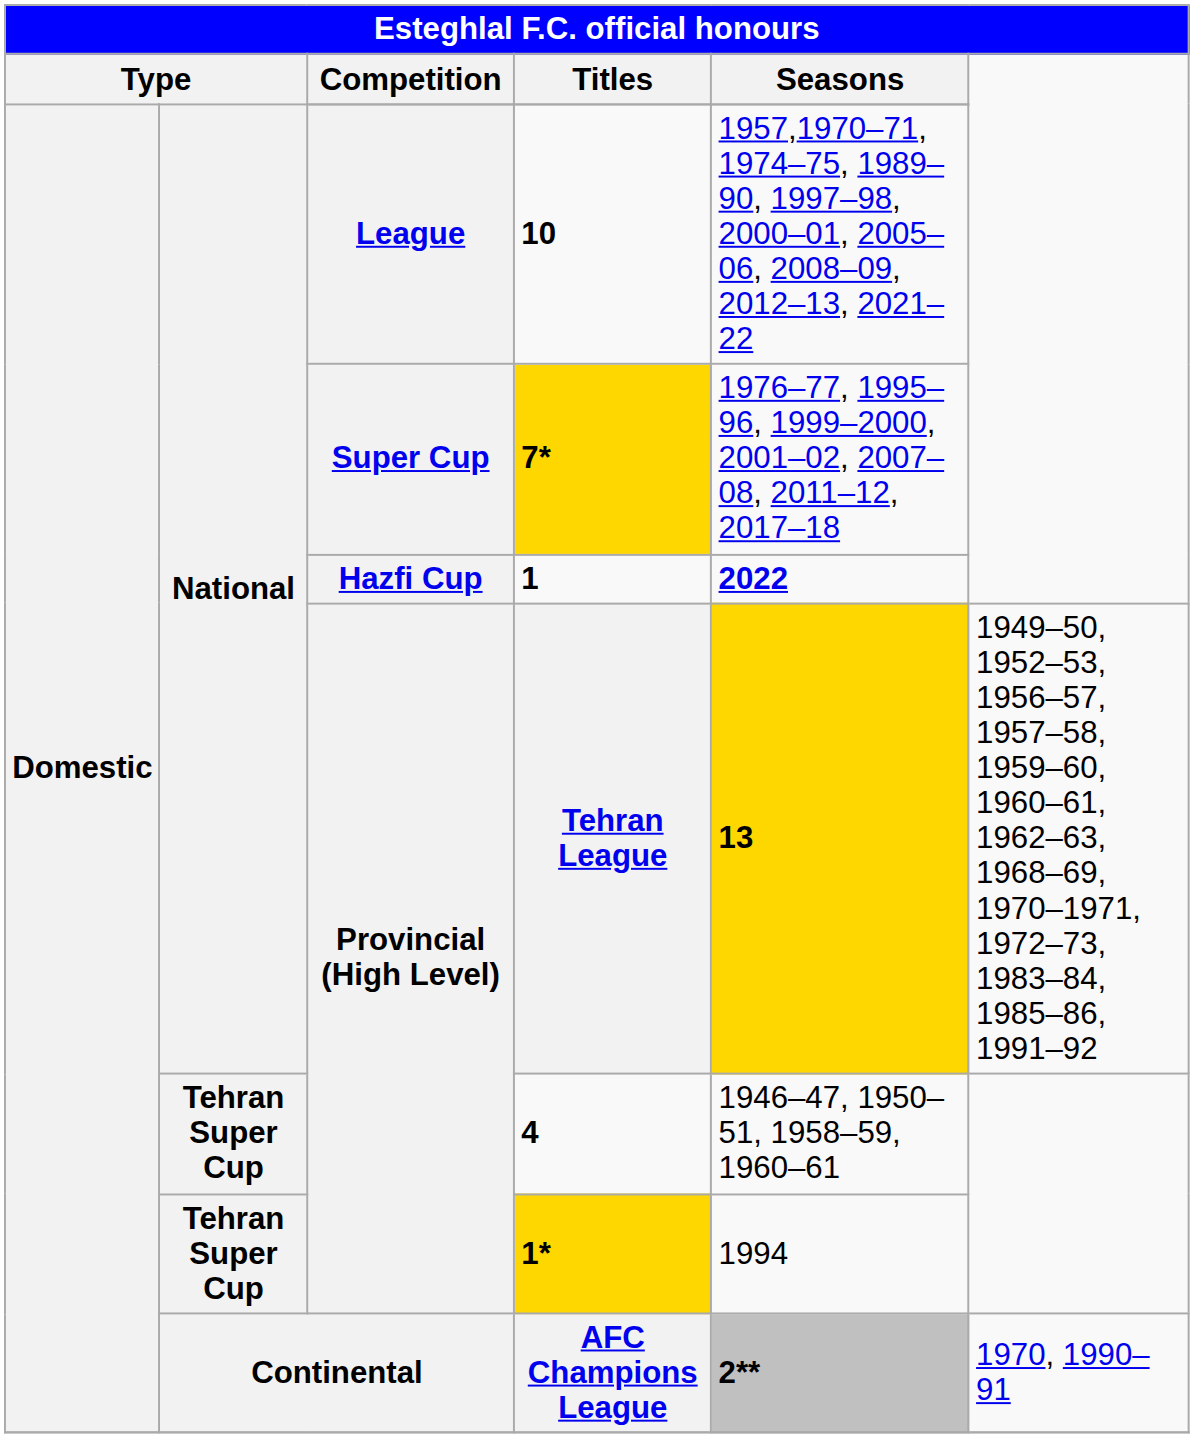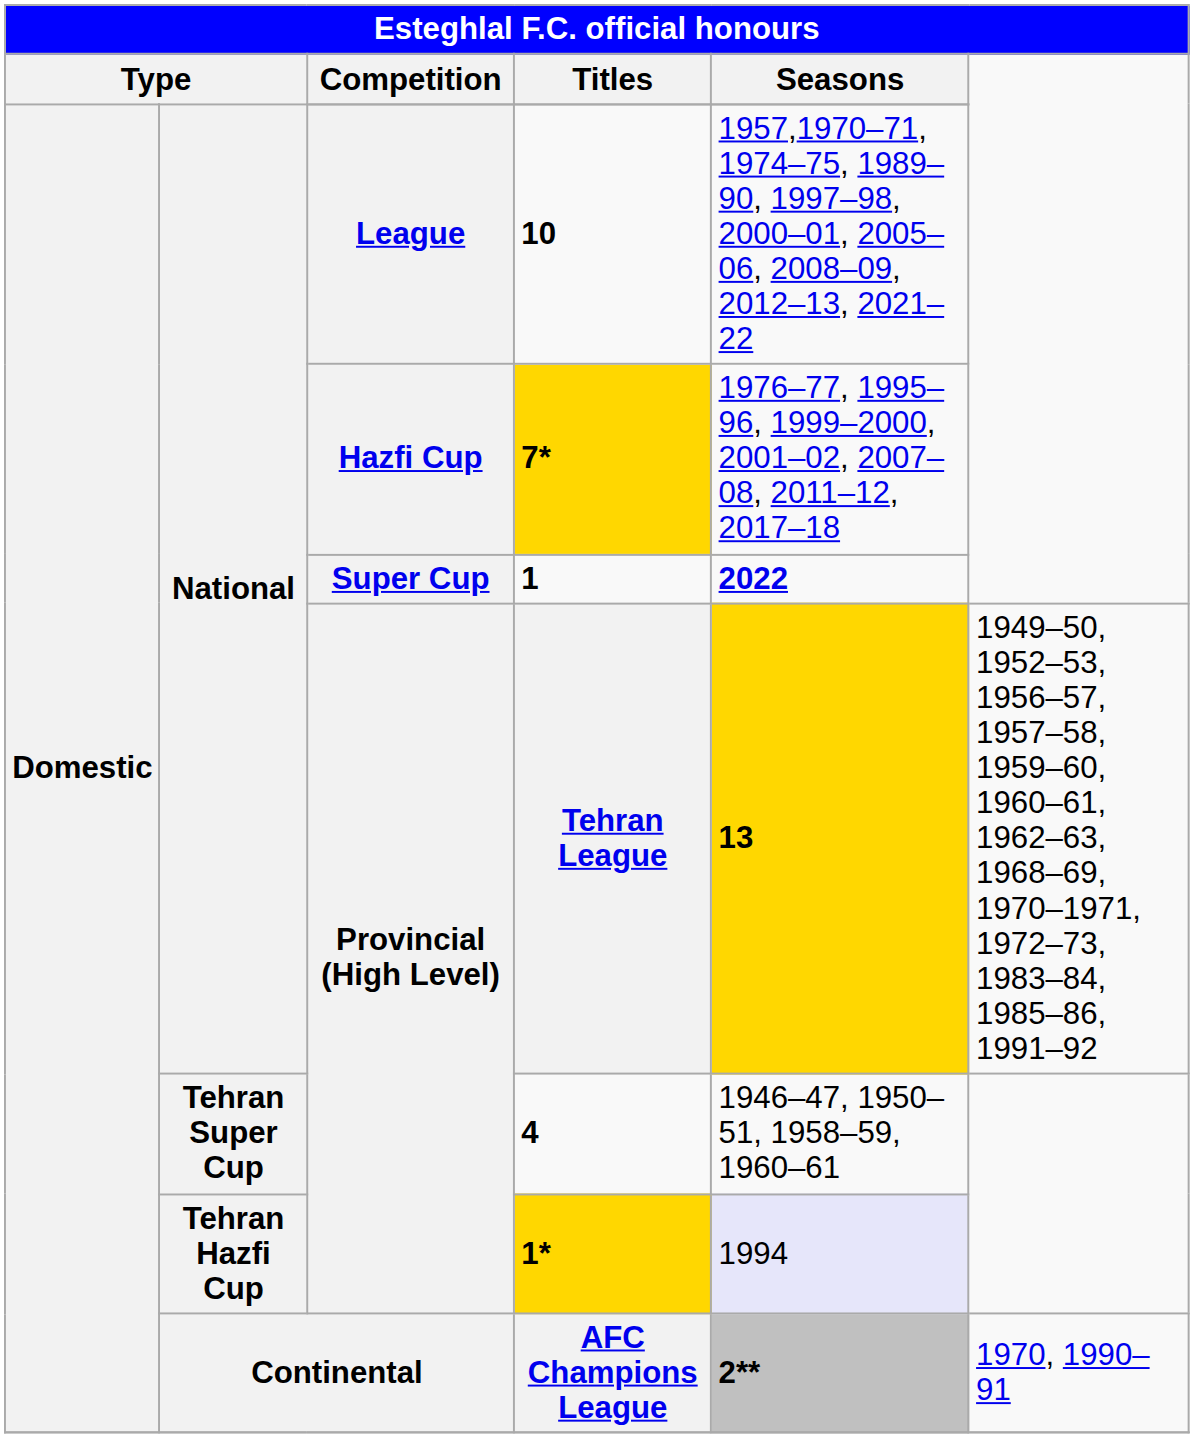(411, 458) Super Cup -> (411, 458) Hazfi Cup
(411, 578) Hazfi Cup -> (411, 578) Super Cup
(233, 1253) Tehran Super Cup -> (233, 1253) Tehran Hazfi Cup
(753, 1253) no background -> (753, 1253) lavender background
